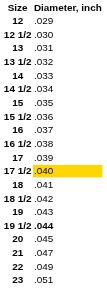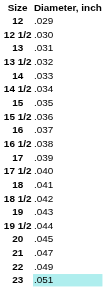(44, 171) gold background -> (44, 171) no background
(44, 225) bold -> (44, 225) normal
(44, 280) no background -> (44, 280) paleturquoise background
